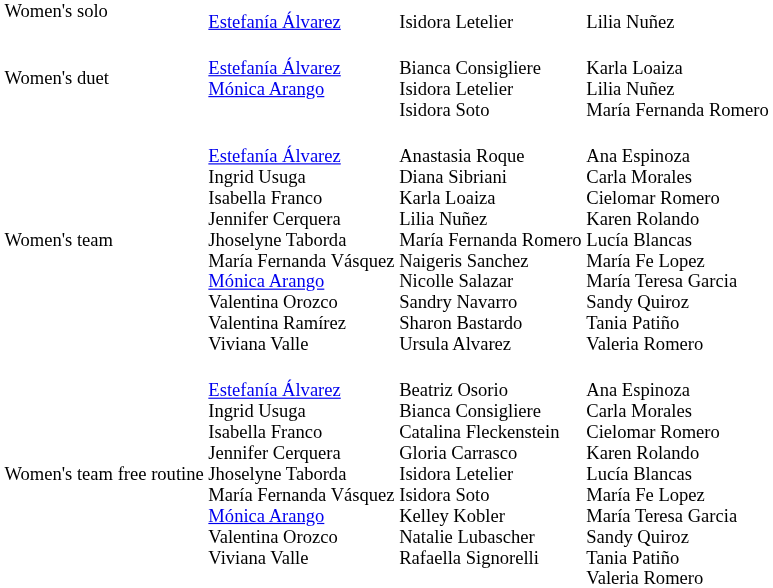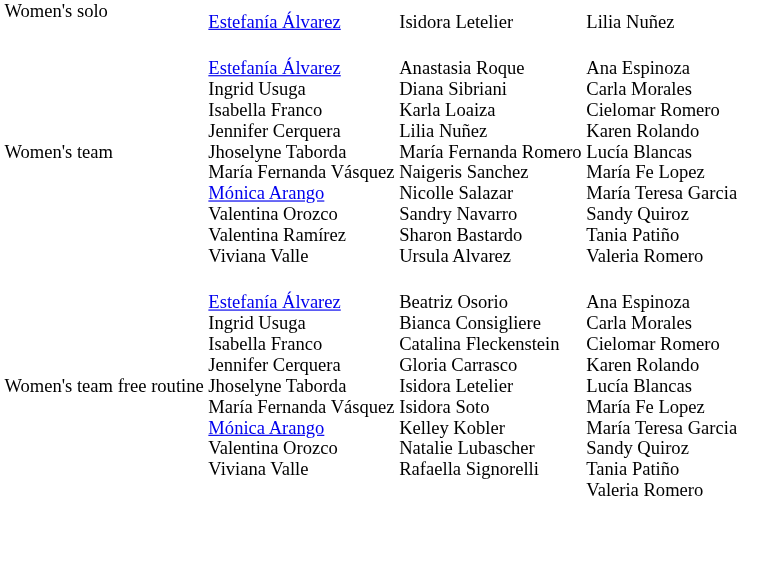- row: (57, 78)
